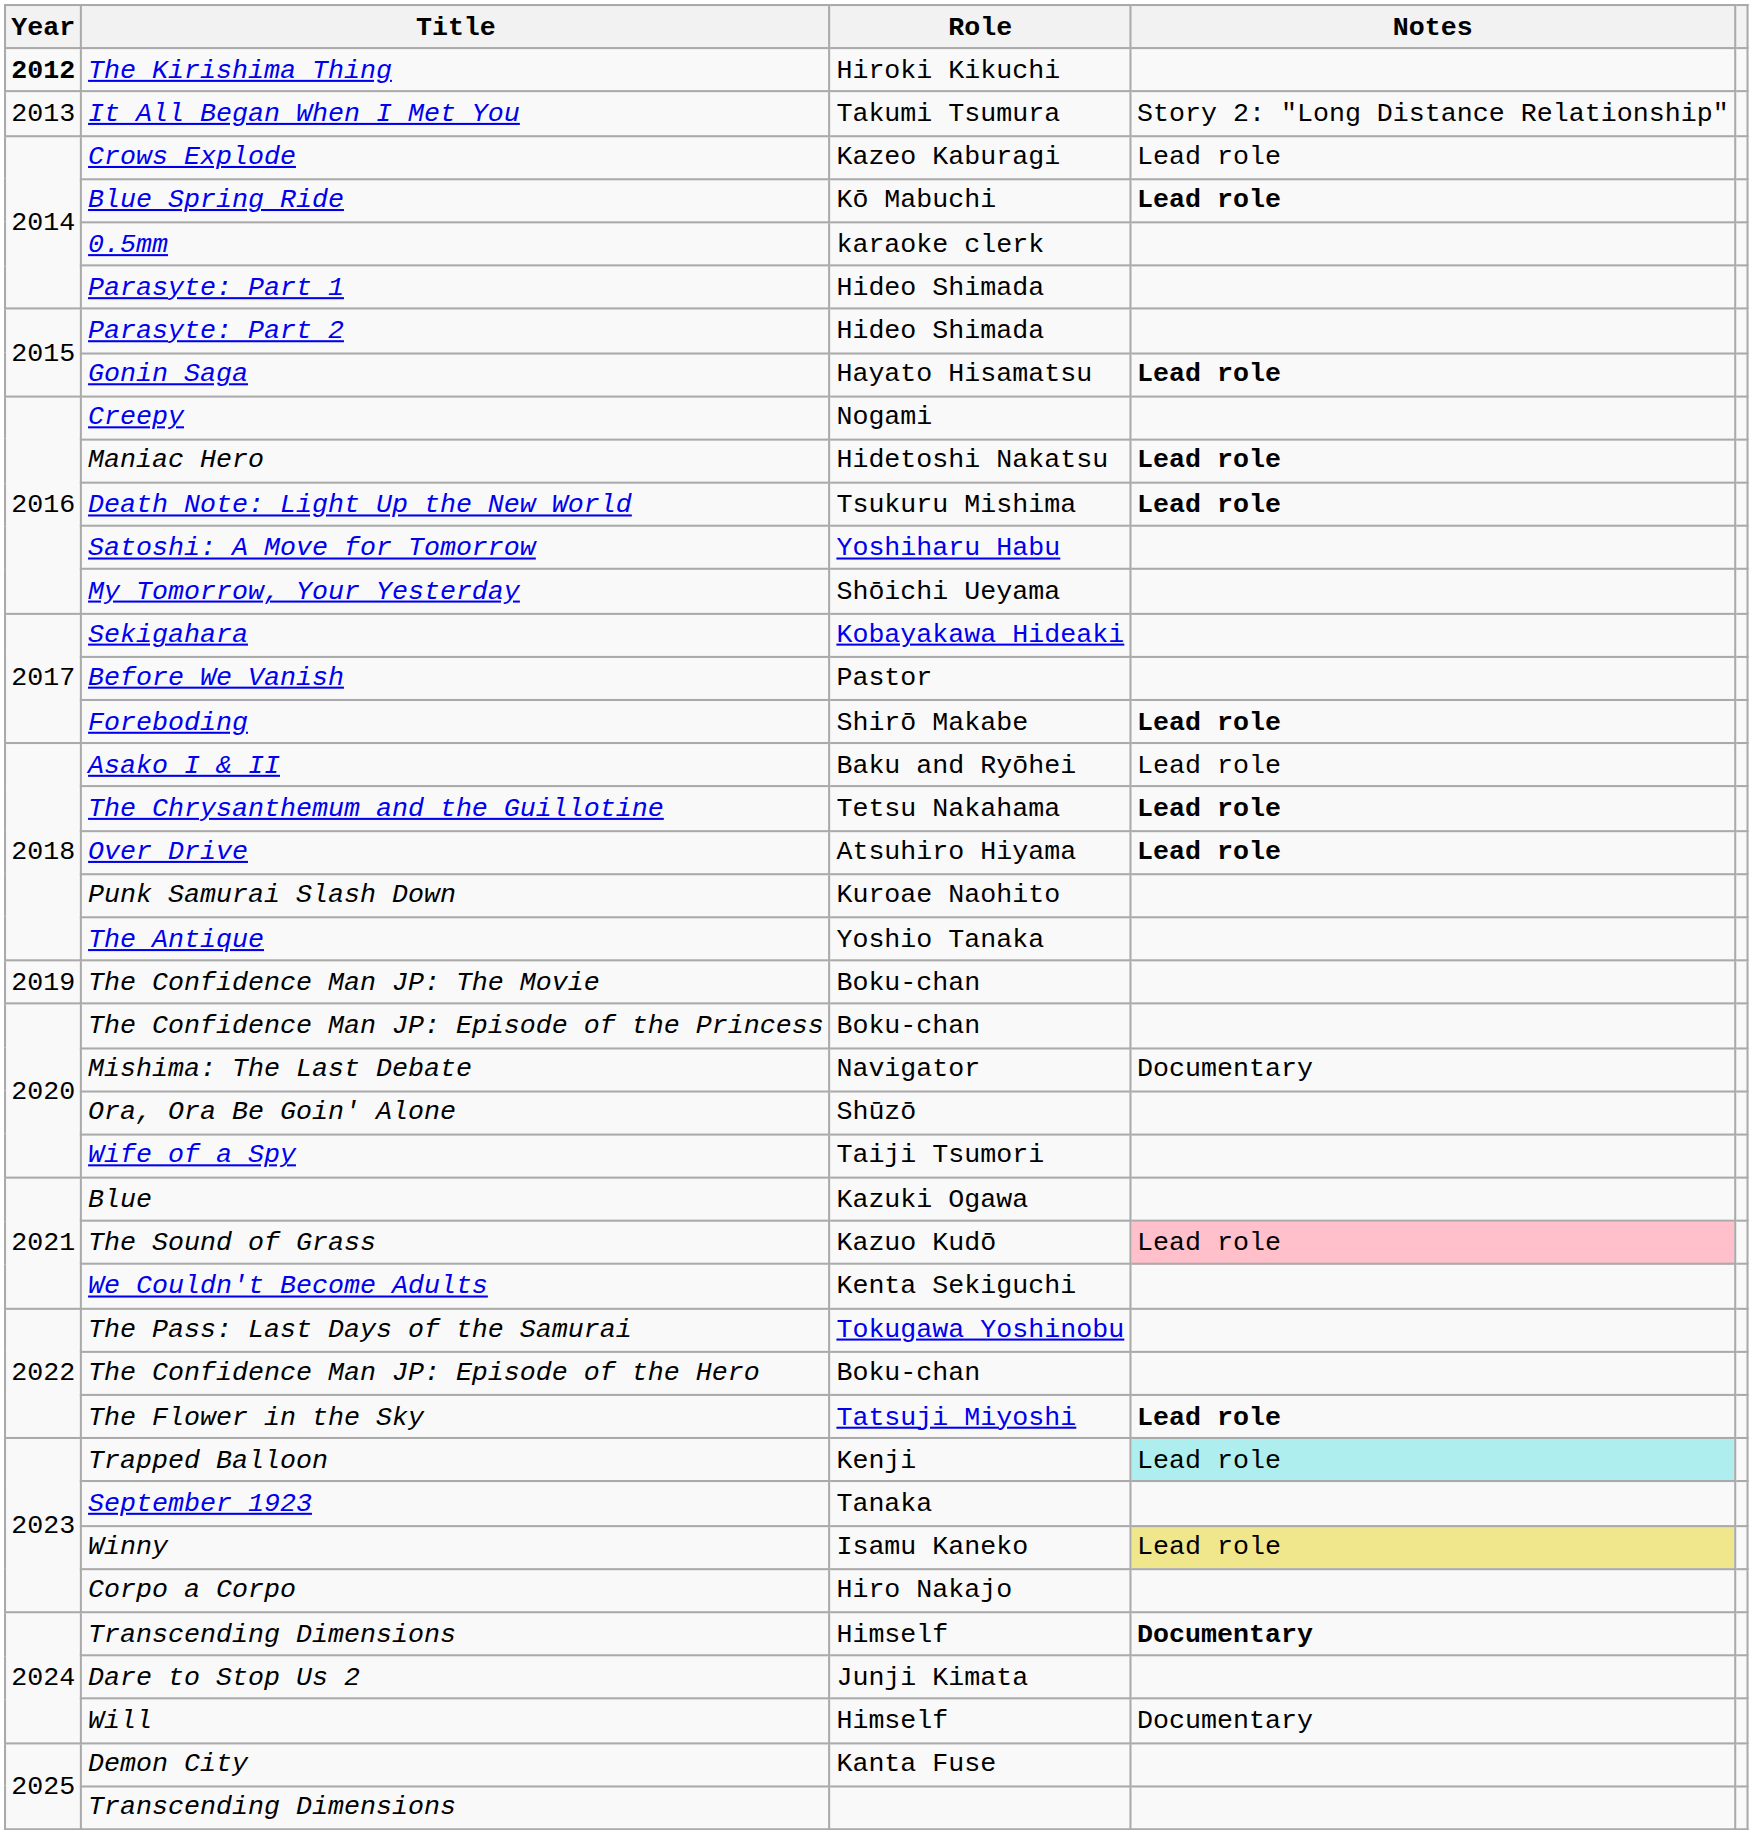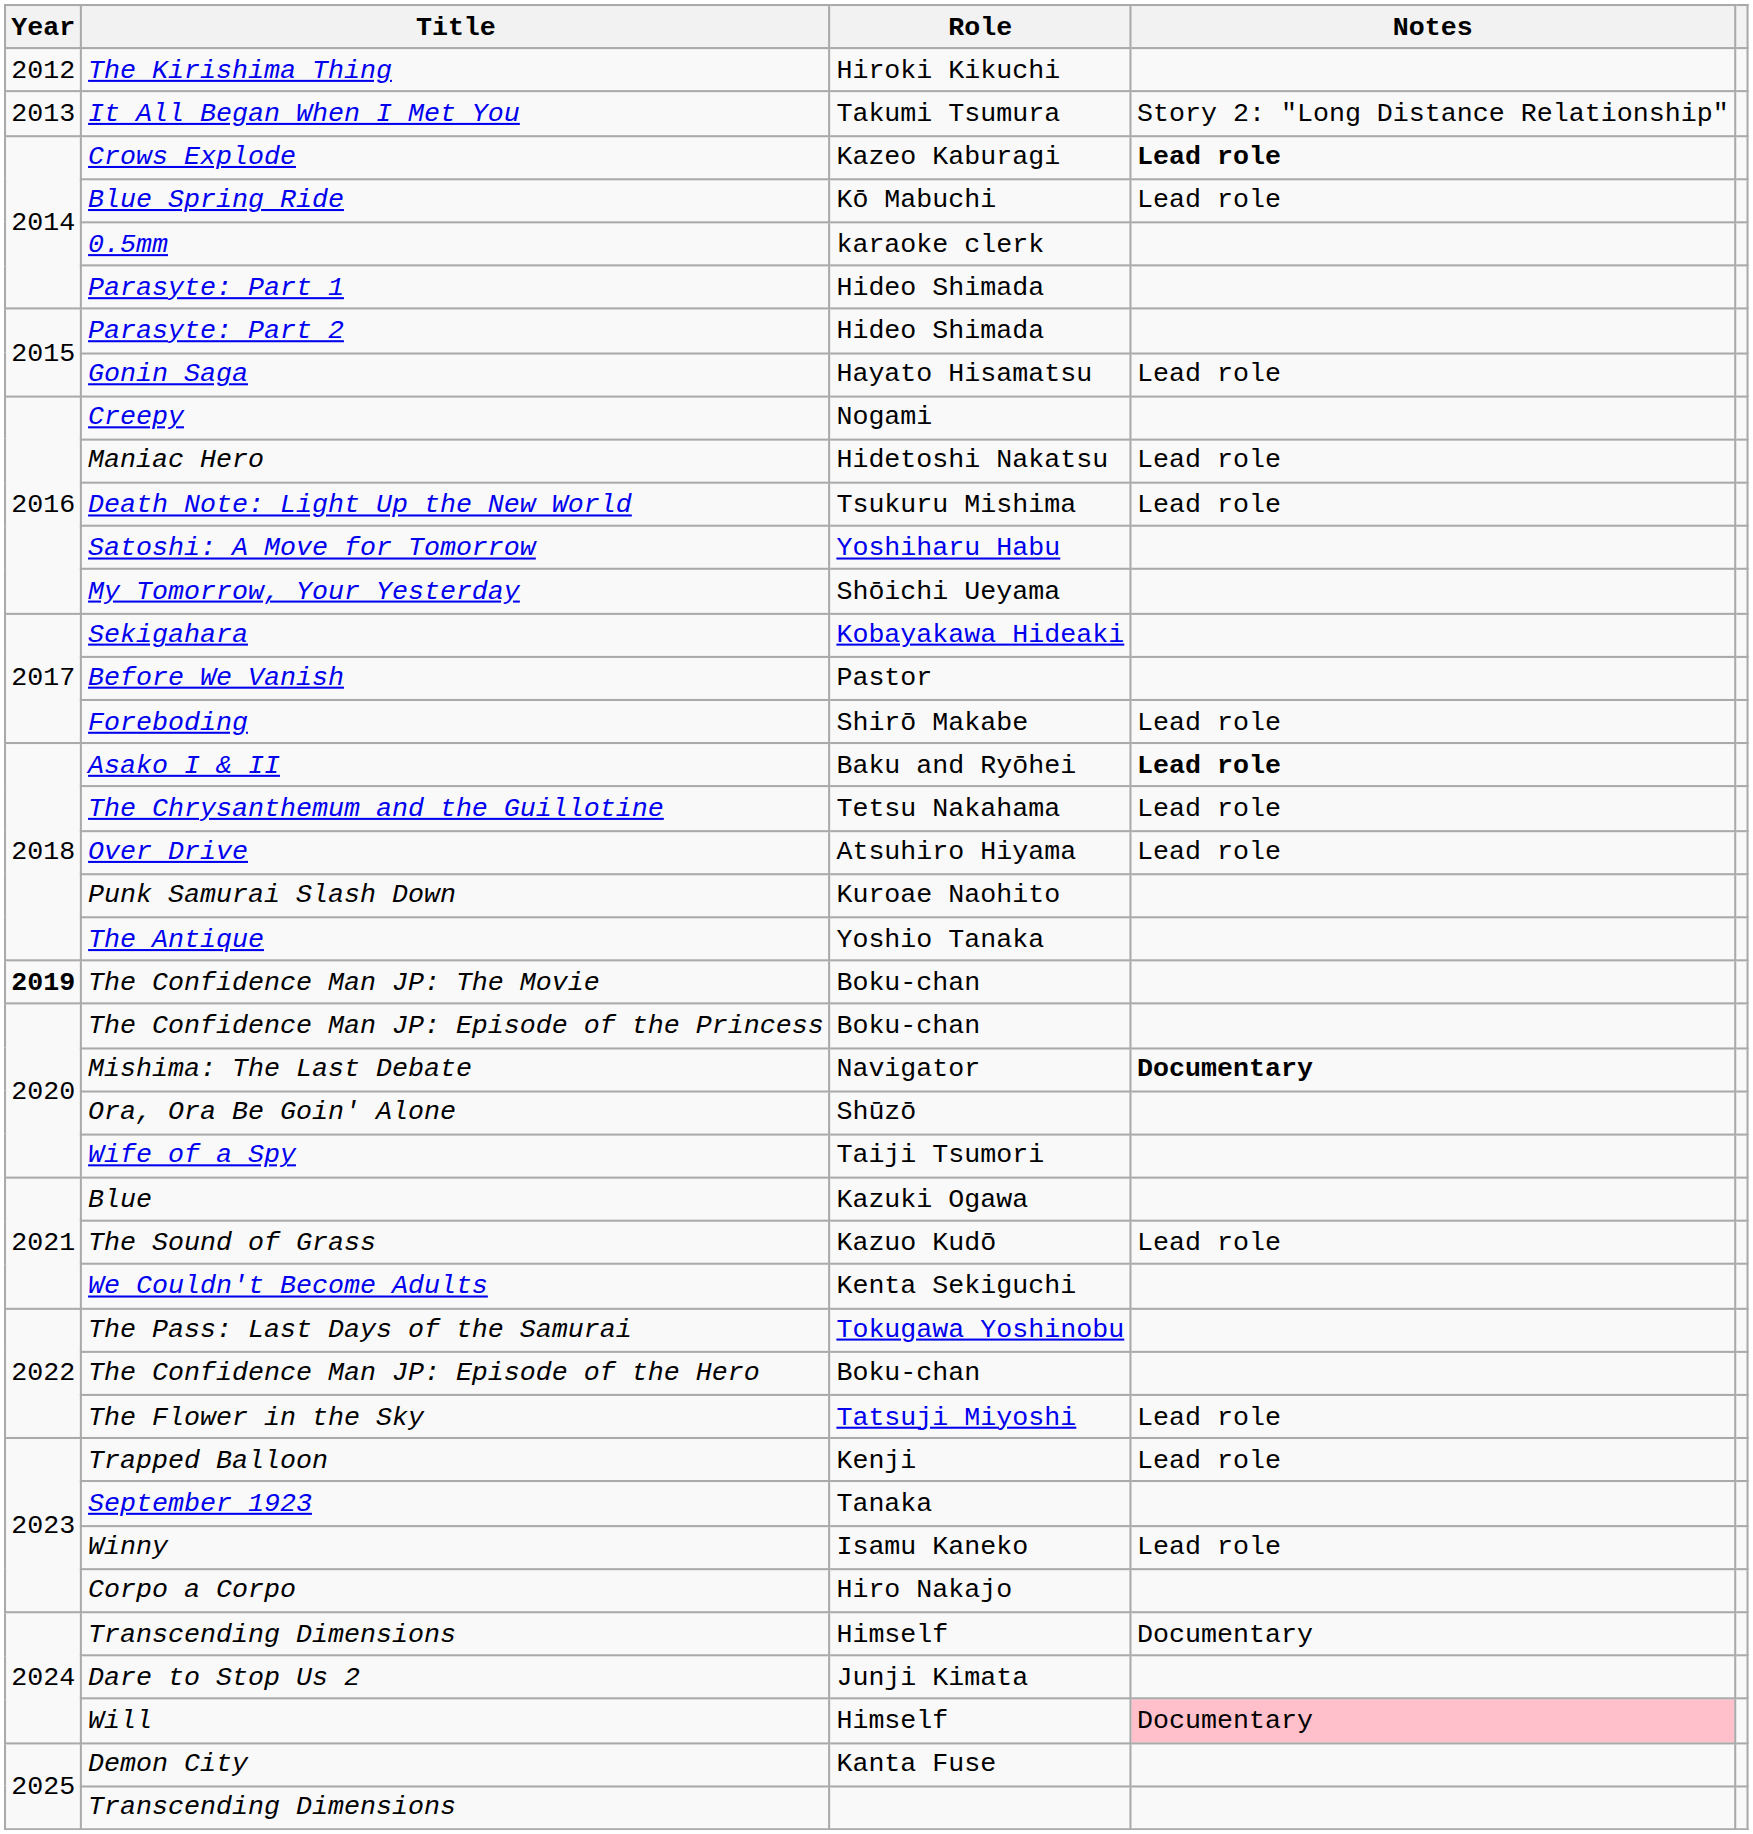(43, 70) bold -> (43, 70) normal
(1209, 157) normal -> (1209, 157) bold
(1209, 200) bold -> (1209, 200) normal
(1209, 374) bold -> (1209, 374) normal
(1209, 461) bold -> (1209, 461) normal
(1209, 505) bold -> (1209, 505) normal
(1209, 722) bold -> (1209, 722) normal
(1209, 765) normal -> (1209, 765) bold
(1209, 809) bold -> (1209, 809) normal
(1209, 852) bold -> (1209, 852) normal
(43, 982) normal -> (43, 982) bold
(1225, 1069) normal -> (1225, 1069) bold
(1209, 1243) pink background -> (1209, 1243) no background
(1209, 1417) bold -> (1209, 1417) normal
(1209, 1460) paleturquoise background -> (1209, 1460) no background
(1209, 1547) khaki background -> (1209, 1547) no background
(1225, 1634) bold -> (1225, 1634) normal
(1225, 1721) no background -> (1225, 1721) pink background
